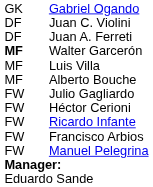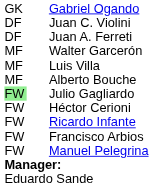(14, 51) bold -> (14, 51) normal
(14, 94) no background -> (14, 94) lightgreen background
